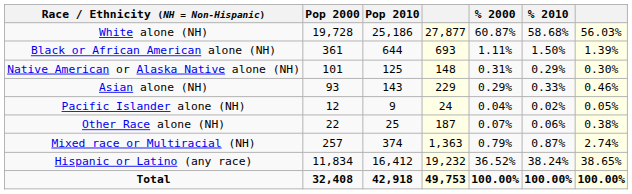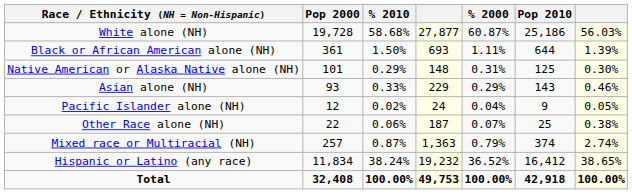columns swapped: (392, 14) <-> (548, 14)
